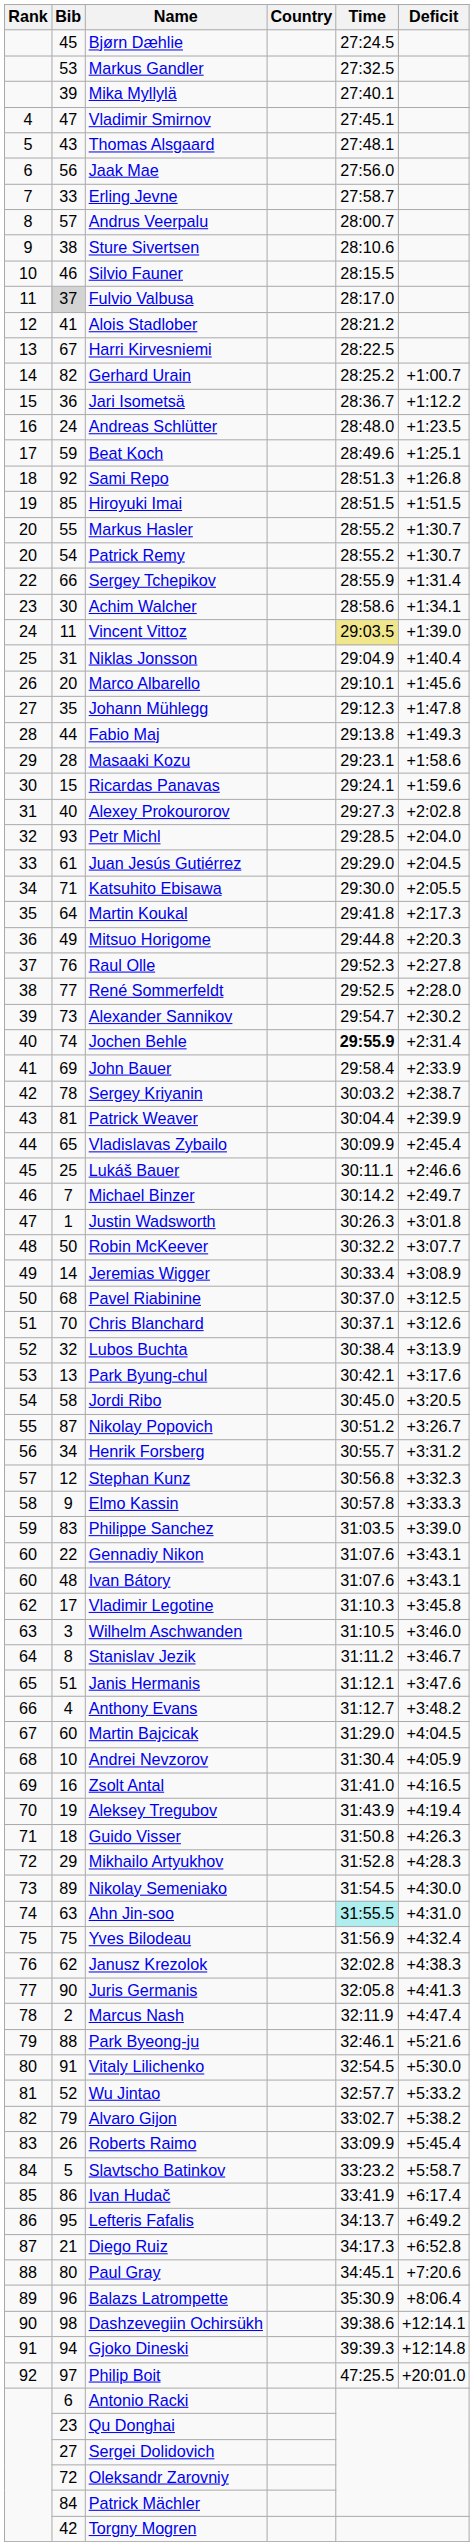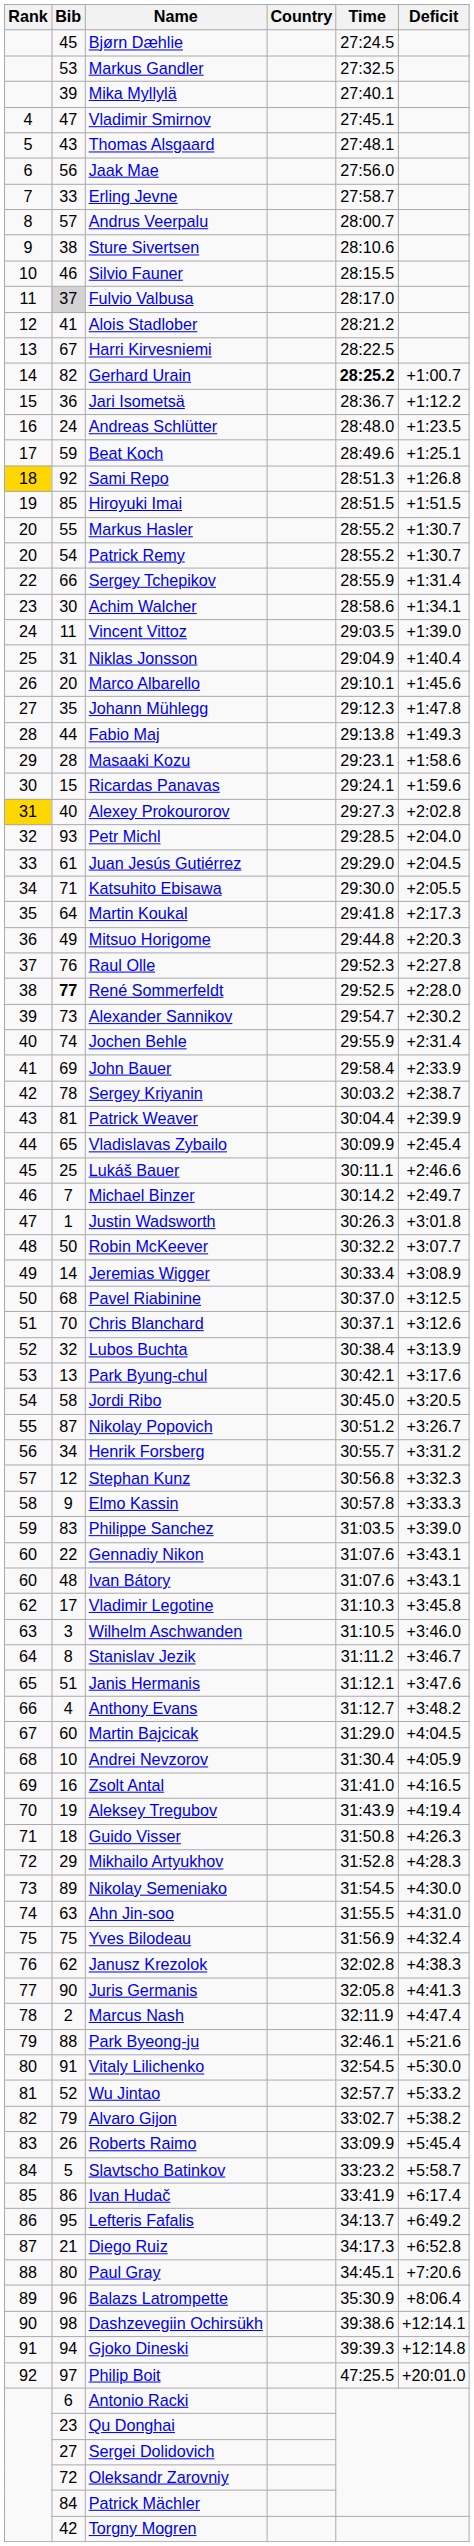(367, 376) normal -> (367, 376) bold
(28, 478) no background -> (28, 478) gold background
(367, 632) khaki background -> (367, 632) no background
(28, 811) no background -> (28, 811) gold background
(68, 991) normal -> (68, 991) bold
(367, 1042) bold -> (367, 1042) normal
(367, 1913) paleturquoise background -> (367, 1913) no background
